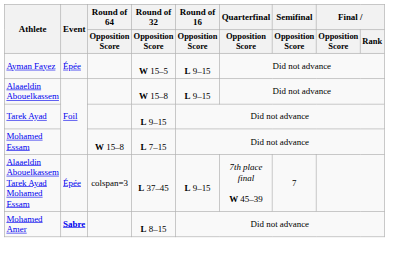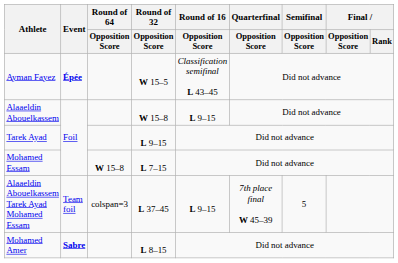(72, 66) normal -> (73, 77) bold
(198, 71) L 9–15 -> (202, 77) Classification semifinal L 43–45
(72, 183) Épée -> (73, 204) Team foil
(294, 183) 7 -> (304, 204) 5
